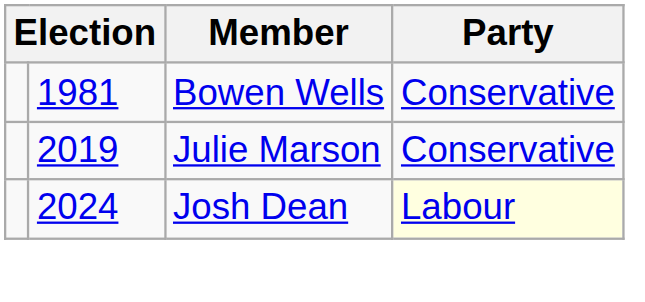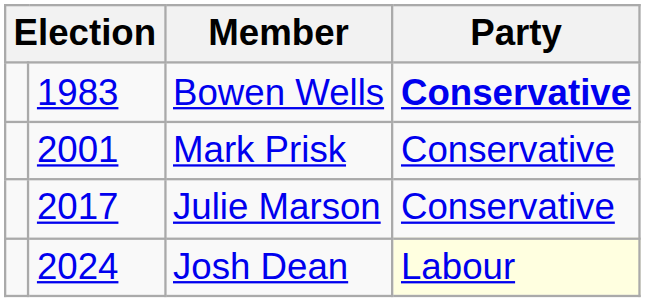(78, 91) 1981 -> (78, 91) 1983
(508, 91) normal -> (516, 91) bold
+ row: (260, 149)
(78, 149) 2019 -> (78, 207) 2017
